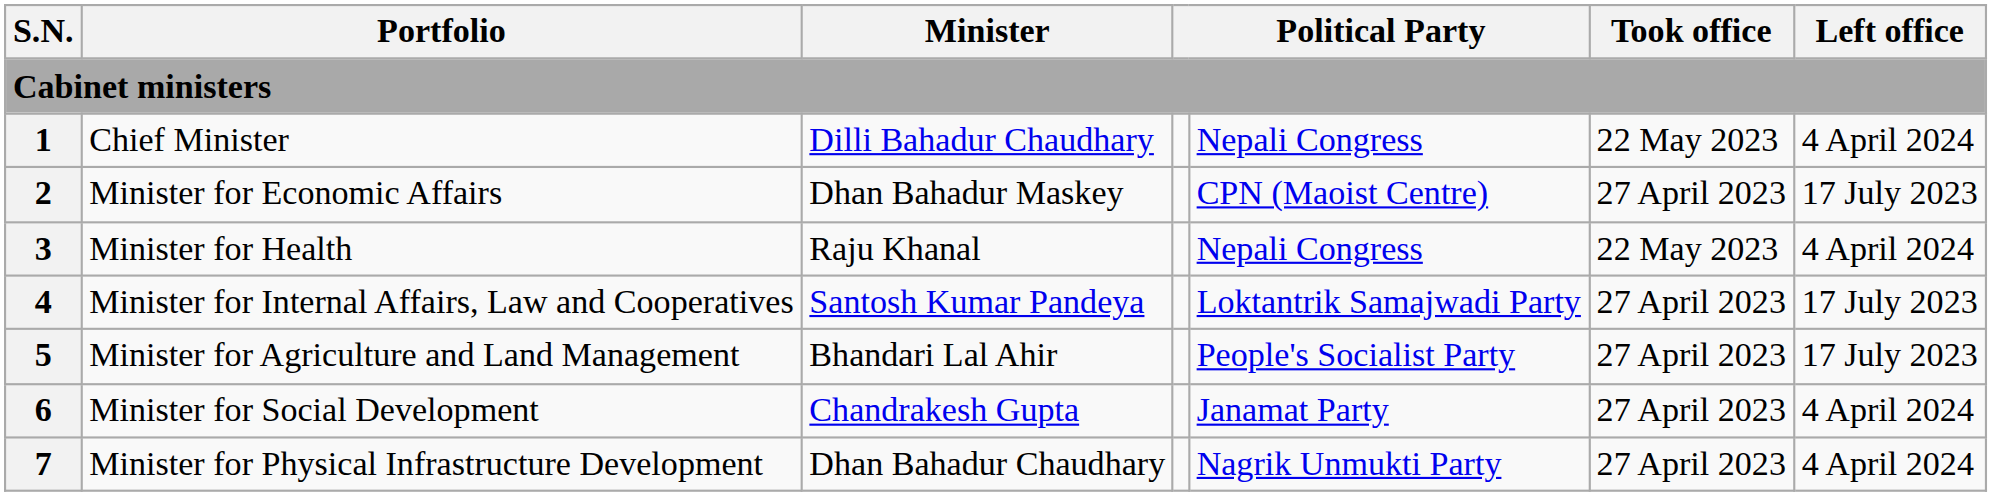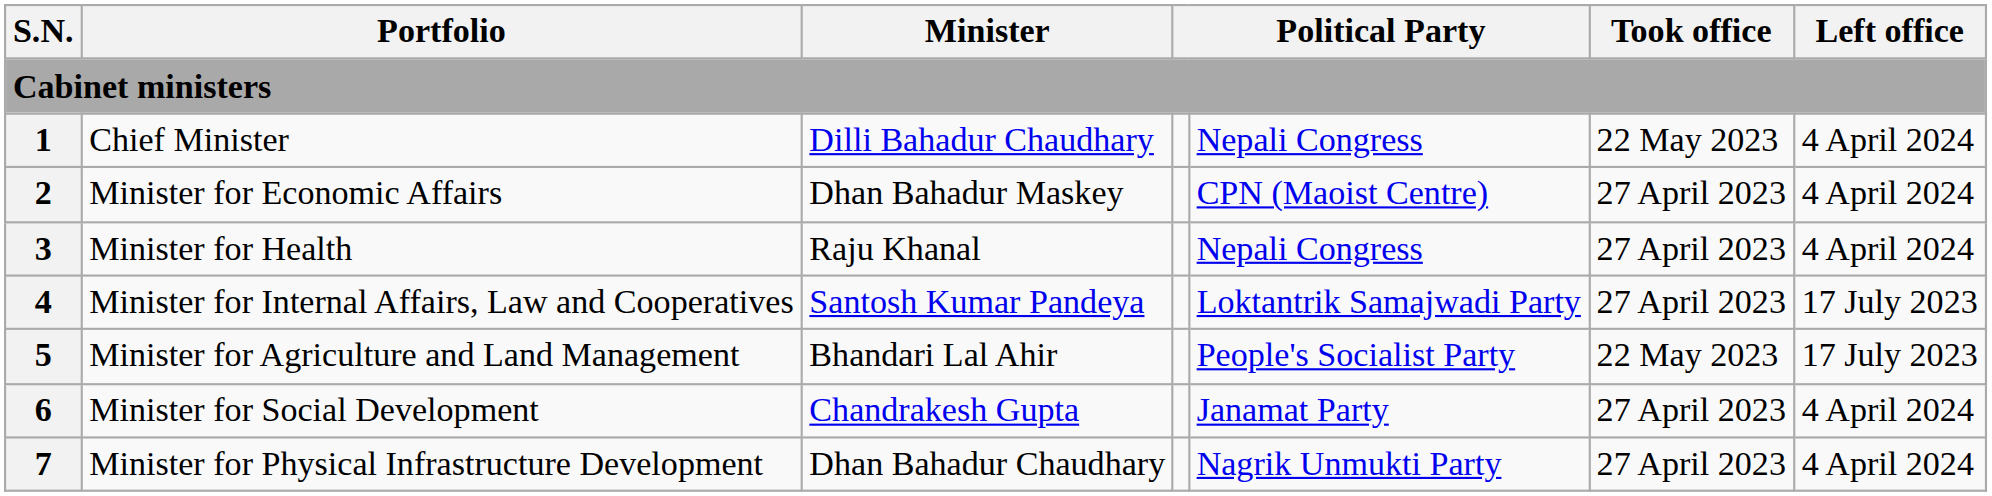(1890, 193) 17 July 2023 -> (1888, 193) 4 April 2024
(1687, 247) 22 May 2023 -> (1691, 247) 27 April 2023
(1691, 355) 27 April 2023 -> (1687, 355) 22 May 2023
